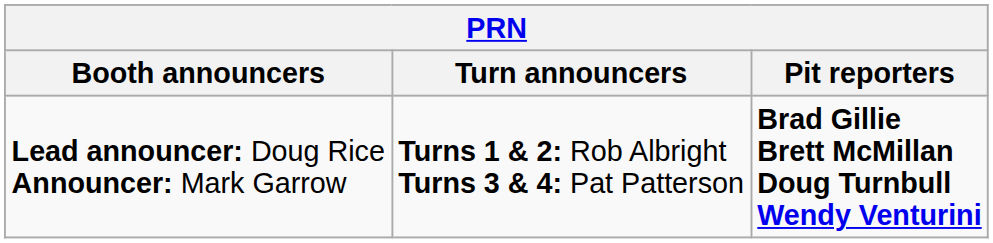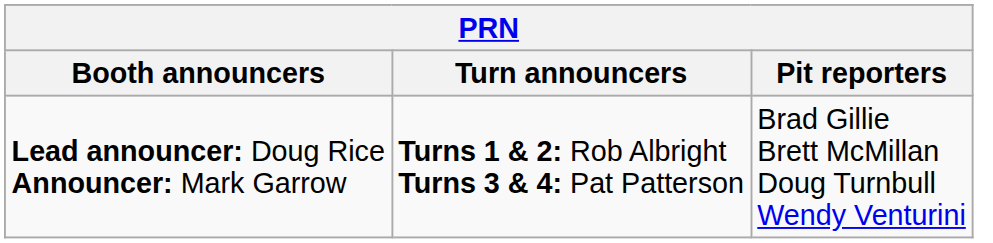(869, 167) bold -> (862, 167) normal
